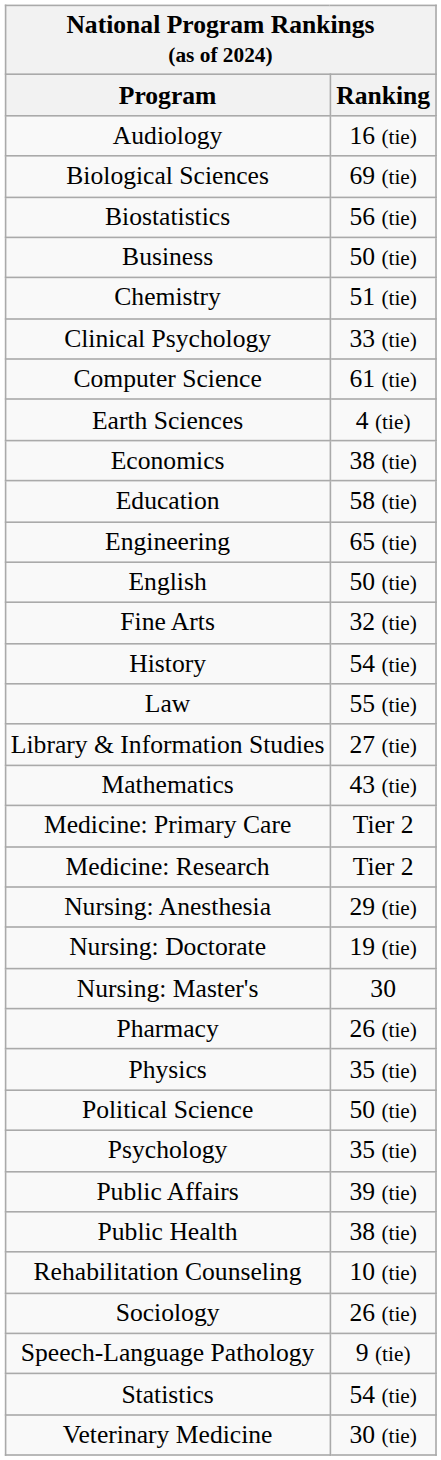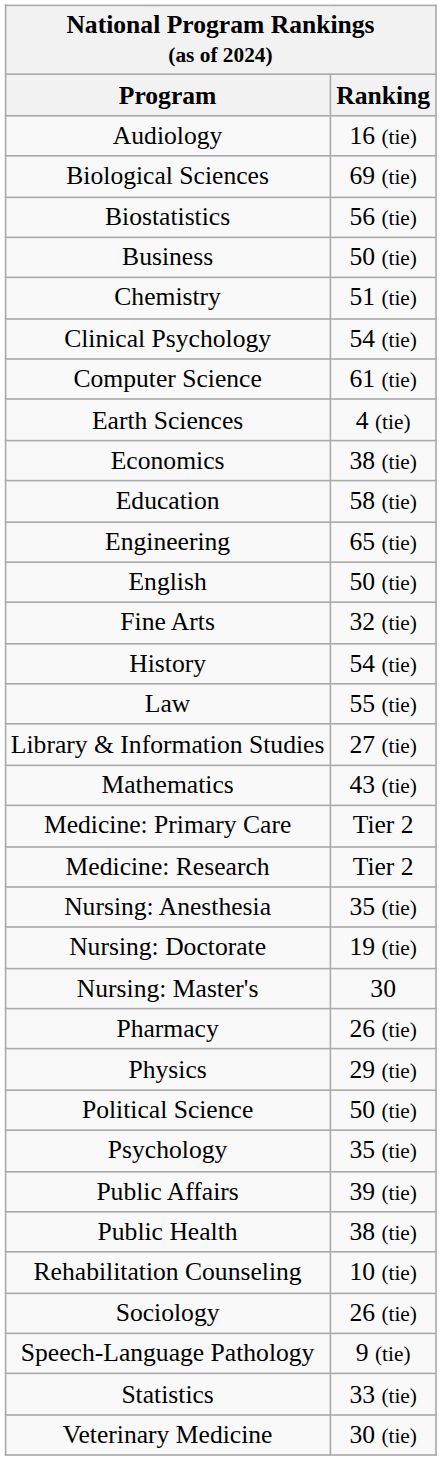(383, 338) 33 (tie) -> (383, 338) 54 (tie)
(383, 906) 29 (tie) -> (383, 906) 35 (tie)
(383, 1069) 35 (tie) -> (383, 1069) 29 (tie)
(383, 1394) 54 (tie) -> (383, 1394) 33 (tie)
